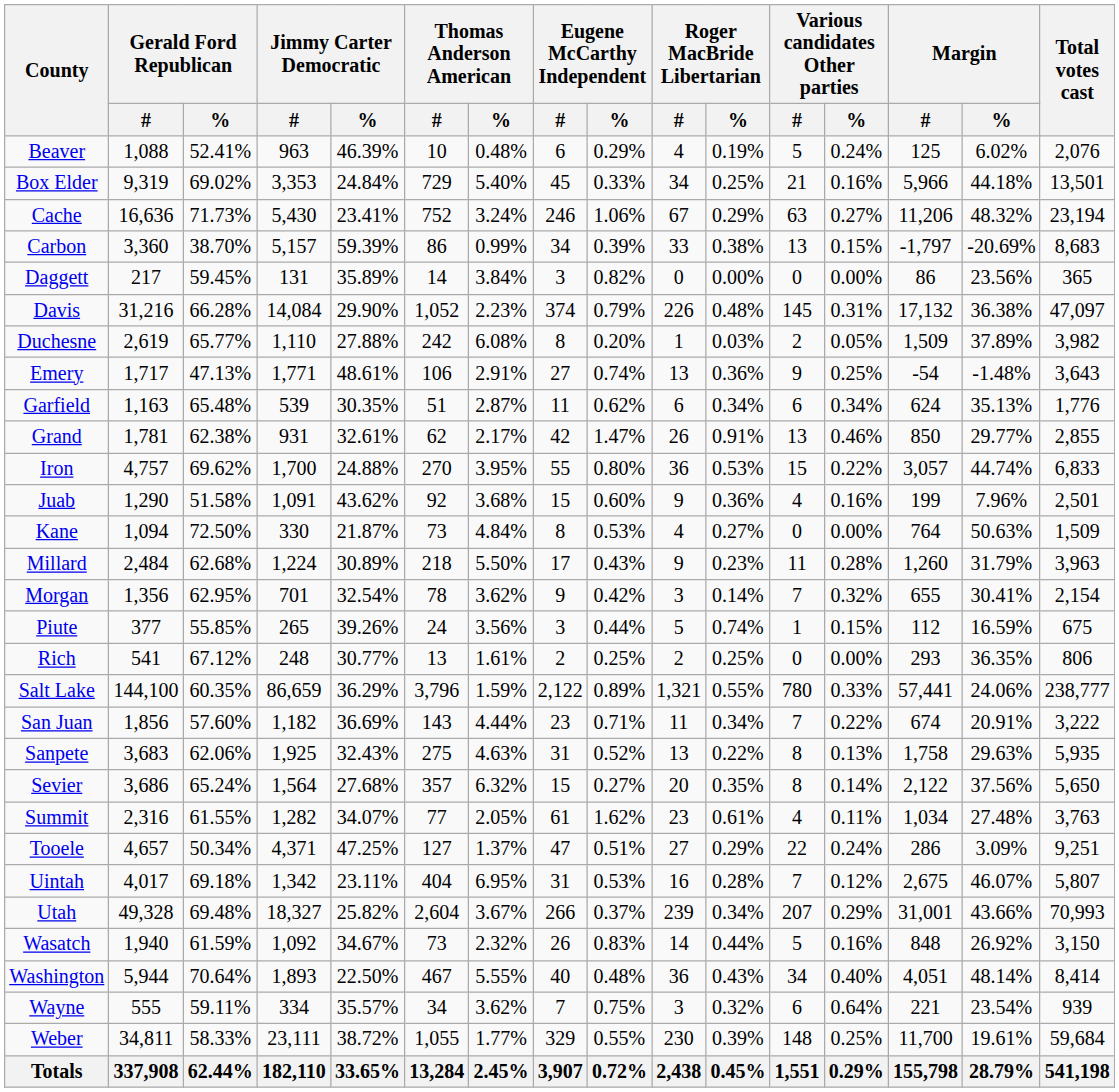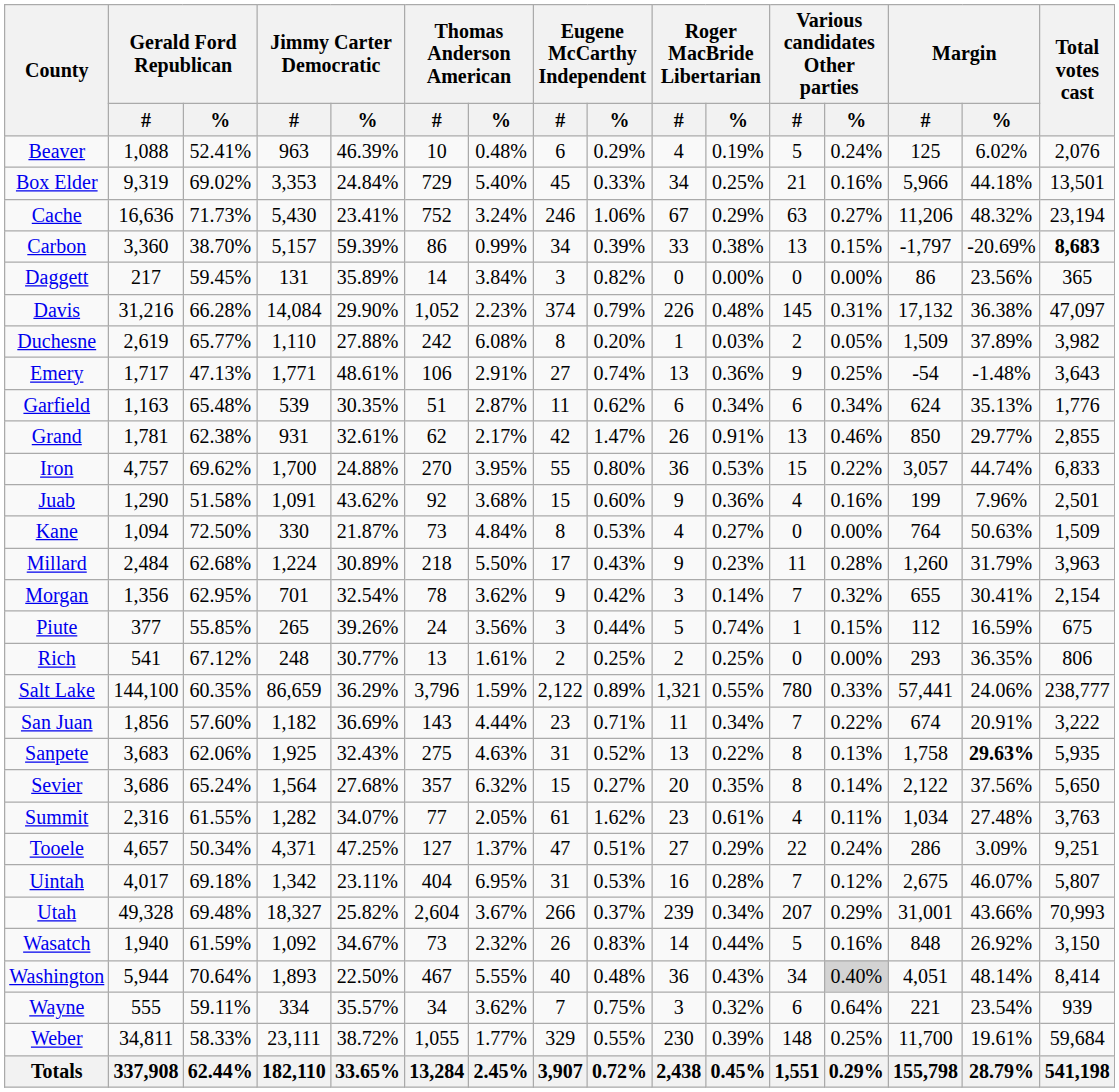(1077, 246) normal -> (1077, 246) bold
(1001, 753) normal -> (1001, 753) bold
(856, 975) no background -> (856, 975) lightgrey background
